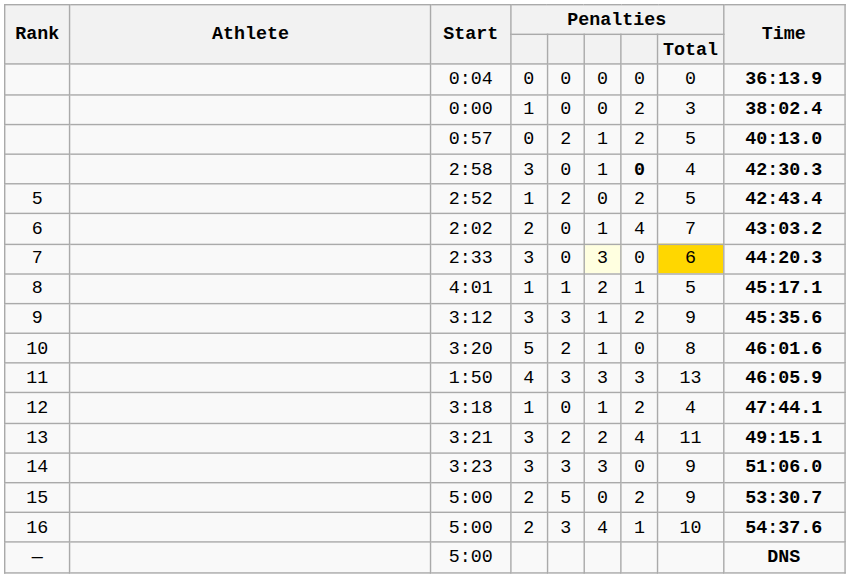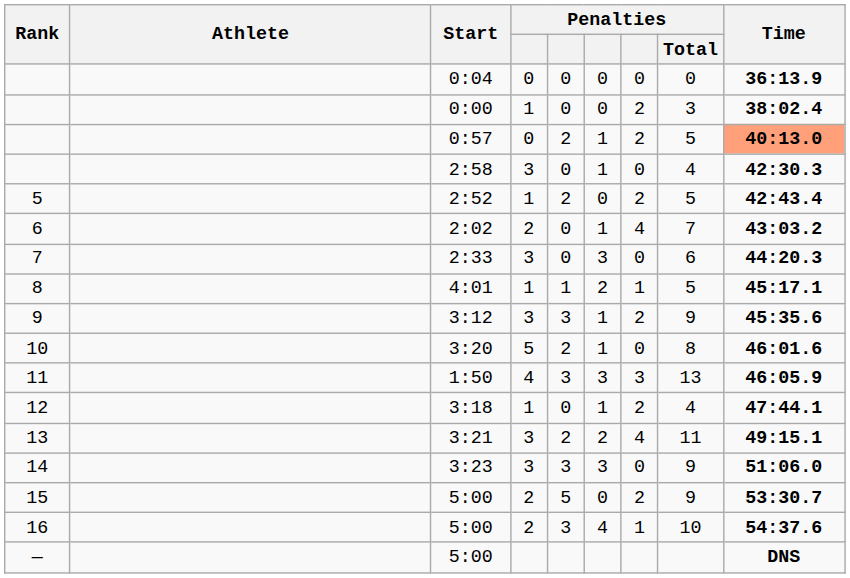(784, 139) no background -> (784, 139) lightsalmon background
(640, 169) bold -> (640, 169) normal
(603, 259) lightyellow background -> (603, 259) no background
(691, 259) gold background -> (691, 259) no background
